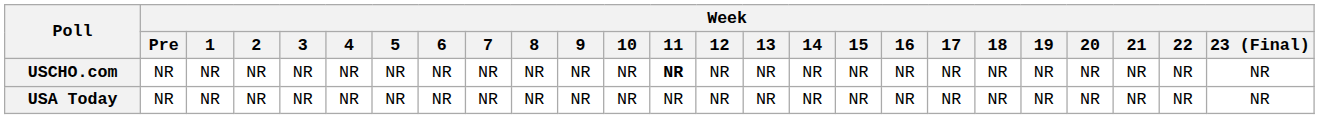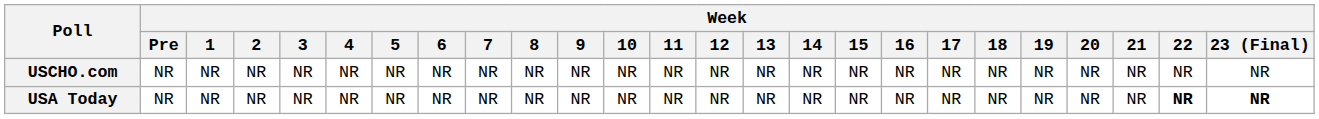(673, 72) bold -> (673, 72) normal
(1183, 100) normal -> (1183, 100) bold
(1260, 100) normal -> (1260, 100) bold
